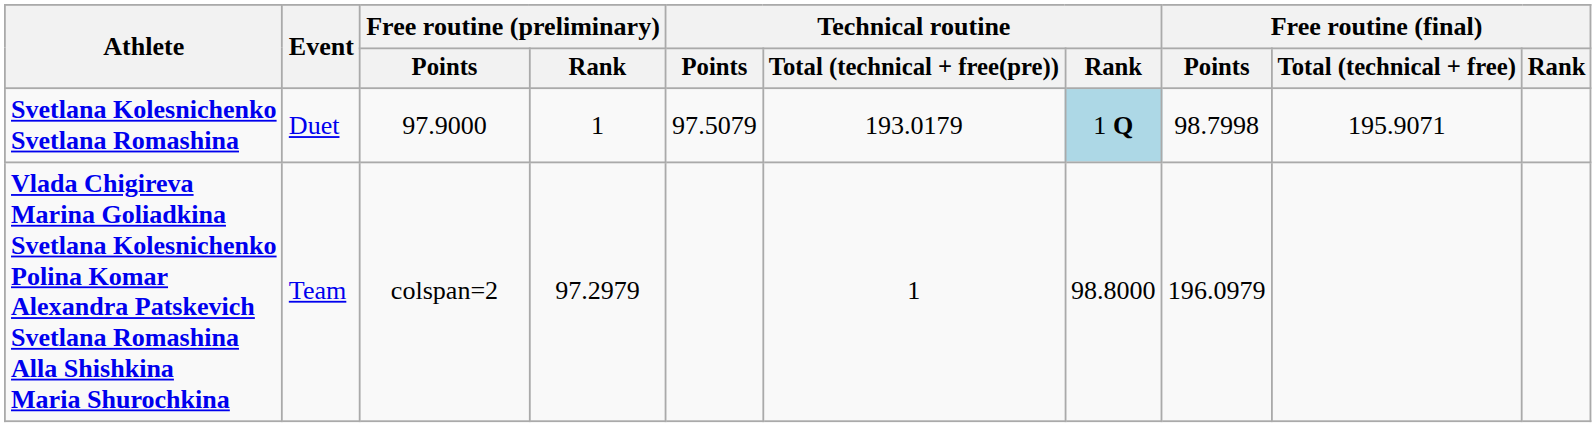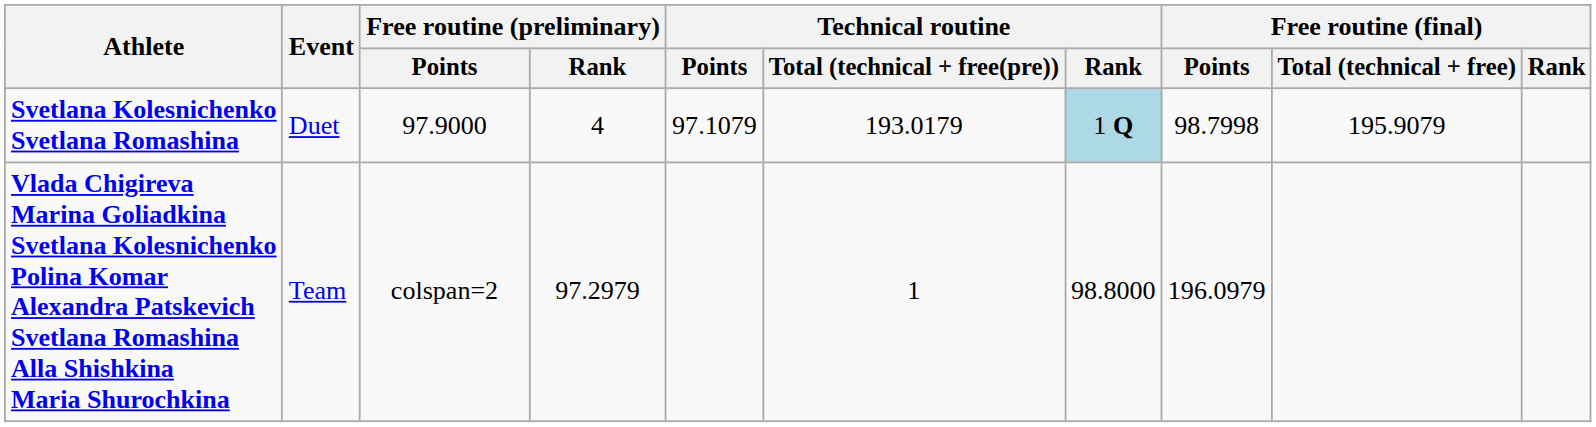(597, 125) 1 -> (597, 125) 4
(714, 125) 97.5079 -> (714, 125) 97.1079
(1397, 125) 195.9071 -> (1397, 125) 195.9079
